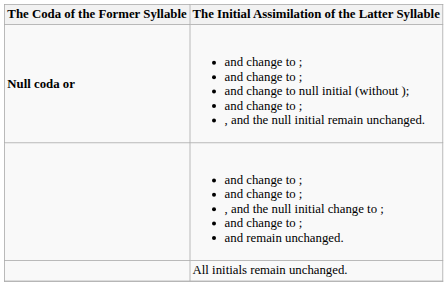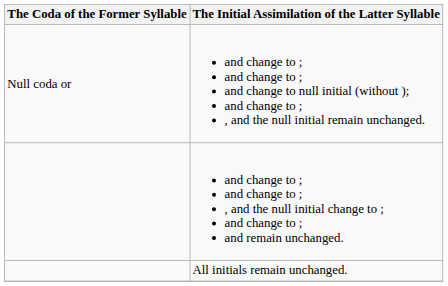(41, 83) bold -> (39, 83) normal
